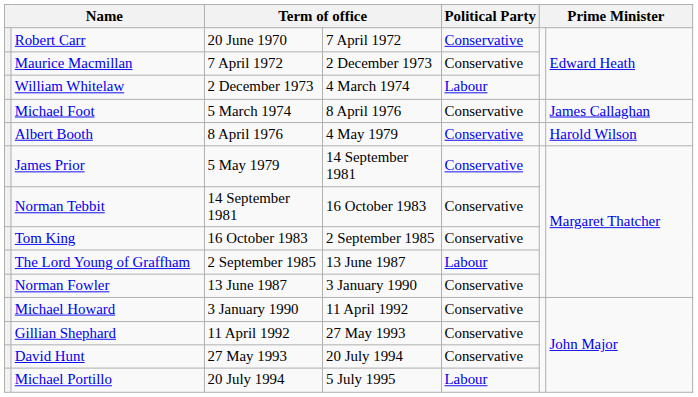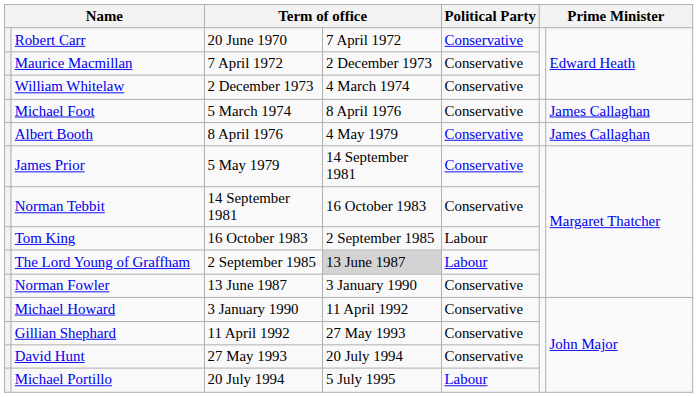(466, 87) Labour -> (484, 87) Conservative
(593, 134) Harold Wilson -> (600, 134) James Callaghan
(484, 238) Conservative -> (466, 238) Labour
(366, 262) no background -> (366, 262) lightgrey background
